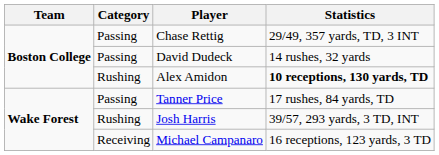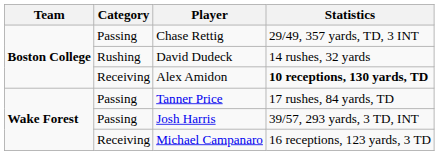(117, 56) Passing -> (119, 56) Rushing
(119, 77) Rushing -> (124, 77) Receiving
(119, 119) Rushing -> (117, 119) Passing
